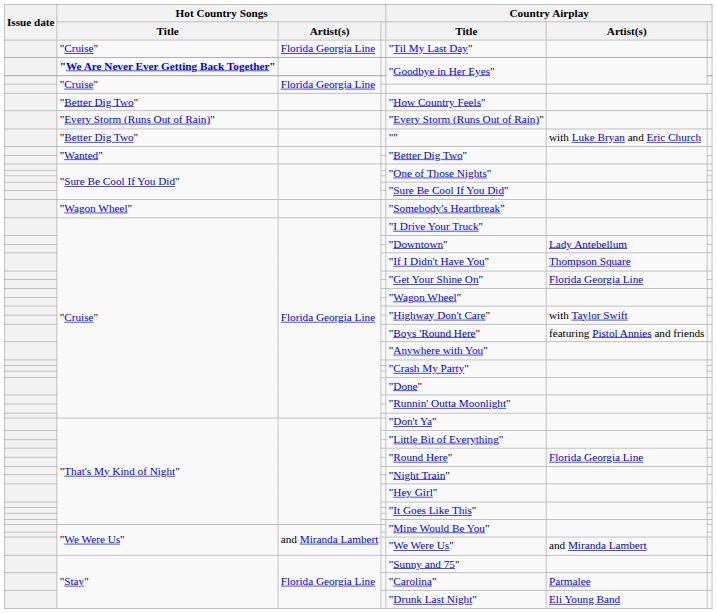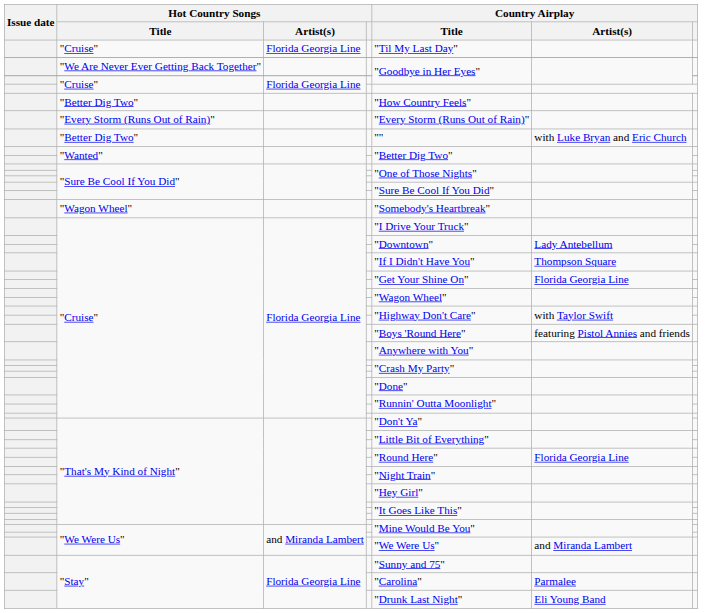(168, 66) bold -> (160, 66) normal
